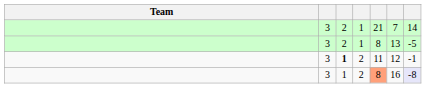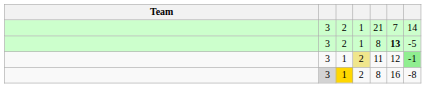(395, 43) normal -> (395, 43) bold
(344, 59) bold -> (344, 59) normal
(361, 59) no background -> (361, 59) khaki background
(412, 59) no background -> (412, 59) lightgreen background
(327, 75) no background -> (327, 75) lightgrey background
(344, 75) no background -> (344, 75) gold background
(378, 75) lightsalmon background -> (378, 75) no background
(412, 75) lavender background -> (412, 75) no background
